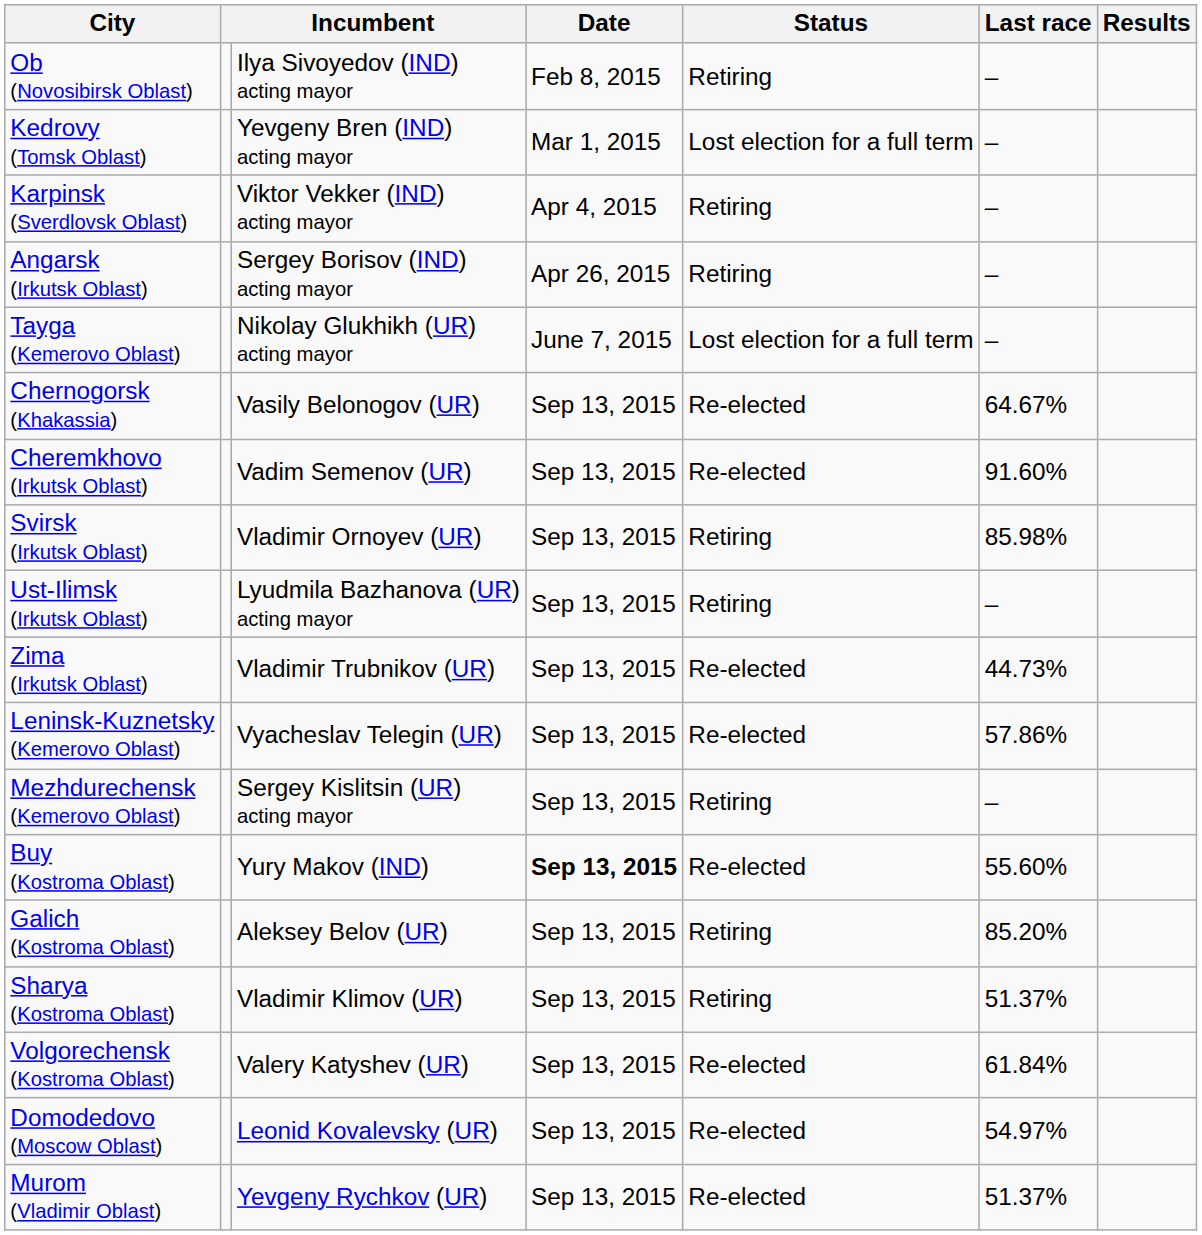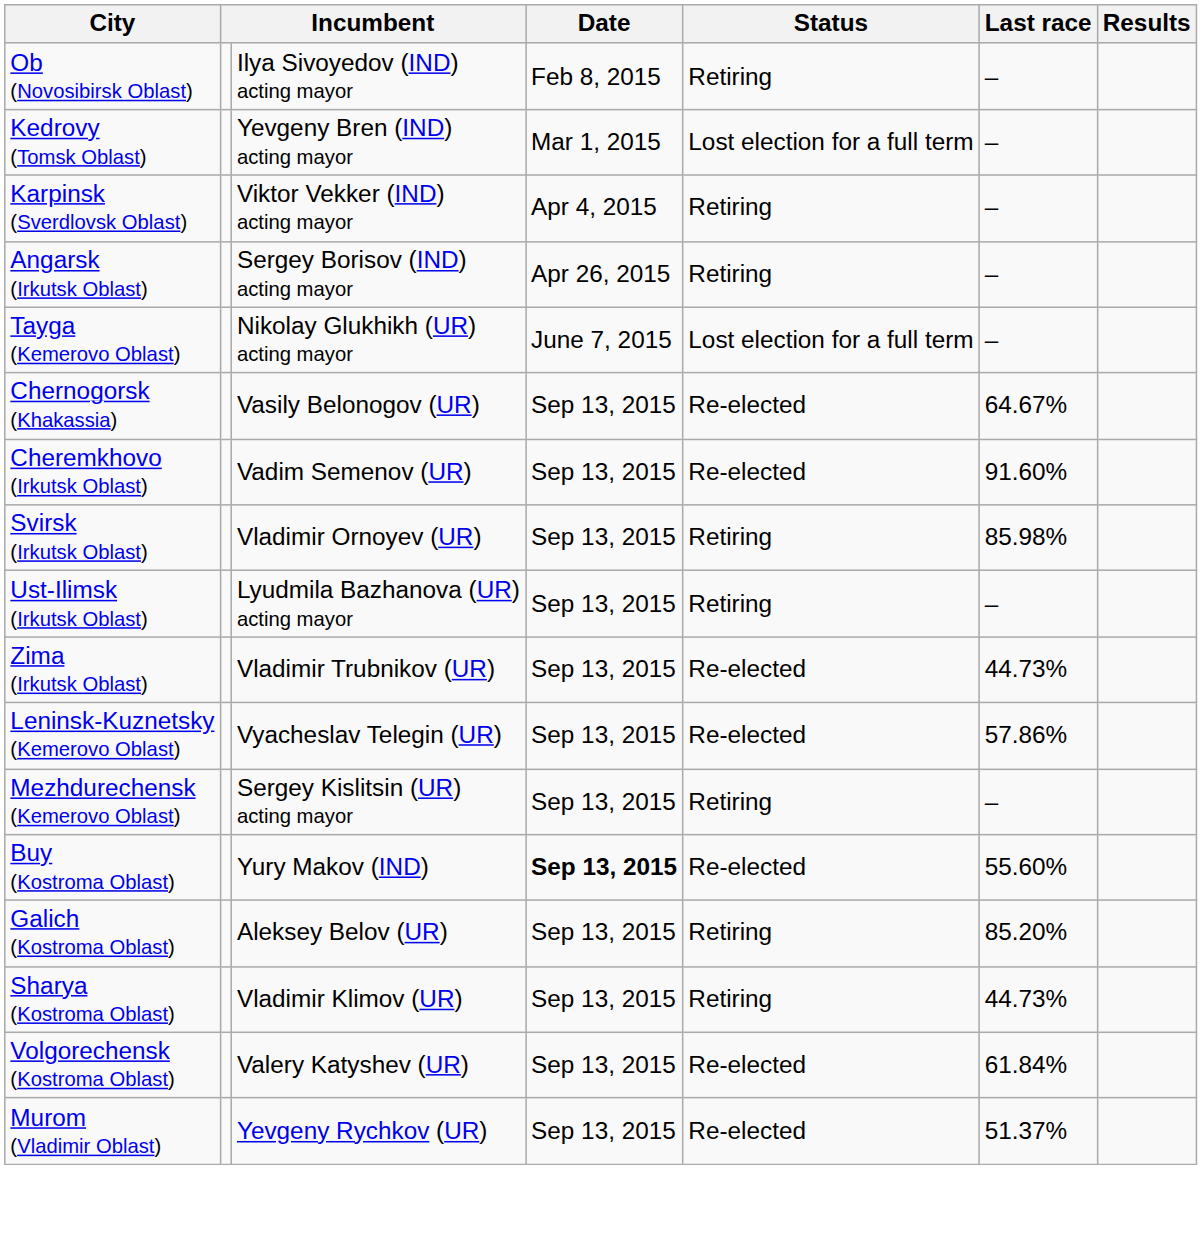(1026, 999) 51.37% -> (1026, 999) 44.73%
- row: (86, 1130)
